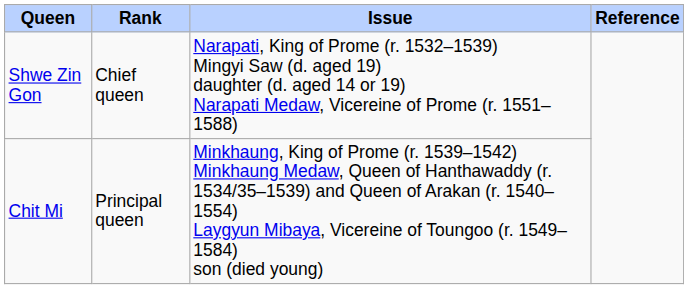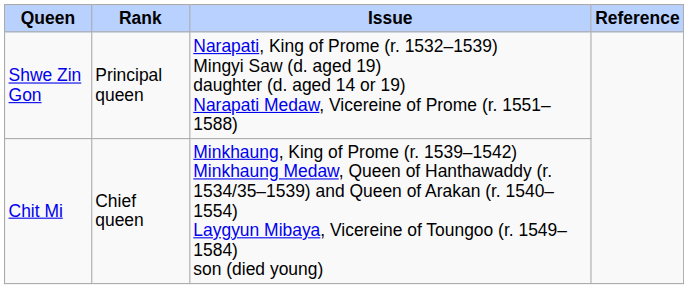(120, 85) Chief queen -> (129, 85) Principal queen
(129, 210) Principal queen -> (120, 210) Chief queen
